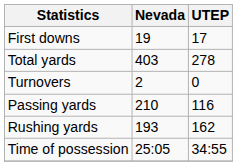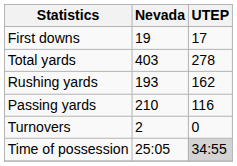rows swapped: (53, 127) <-> (39, 82)
(209, 149) no background -> (209, 149) lightgrey background
